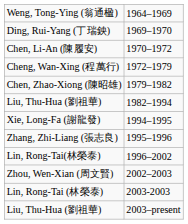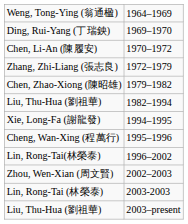(63, 66) Cheng, Wan-Xing (程萬行) -> (62, 66) Zhang, Zhi-Liang (張志良)
(62, 138) Zhang, Zhi-Liang (張志良) -> (63, 138) Cheng, Wan-Xing (程萬行)
